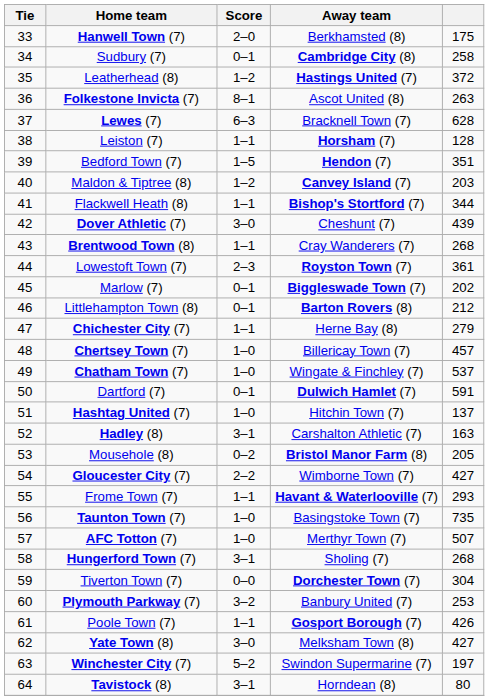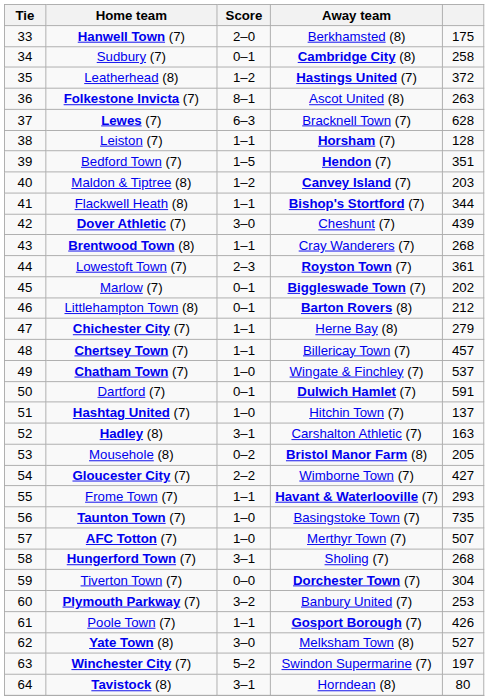(244, 350) 1–0 -> (244, 350) 1–1
(463, 643) 427 -> (463, 643) 527
